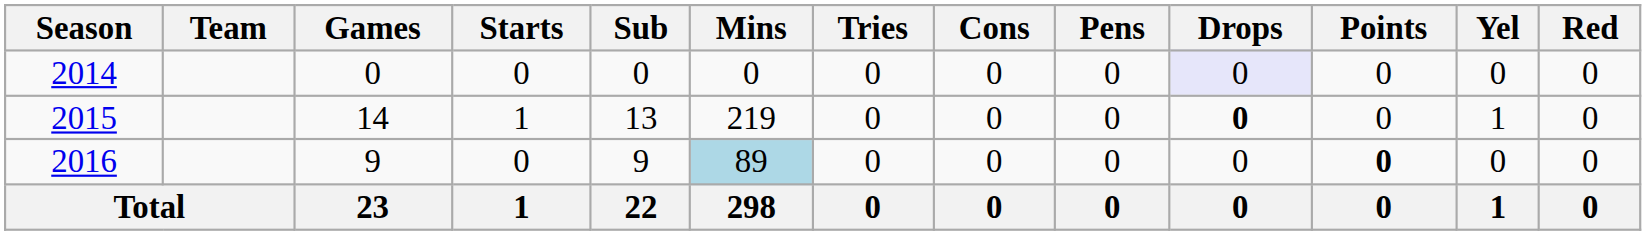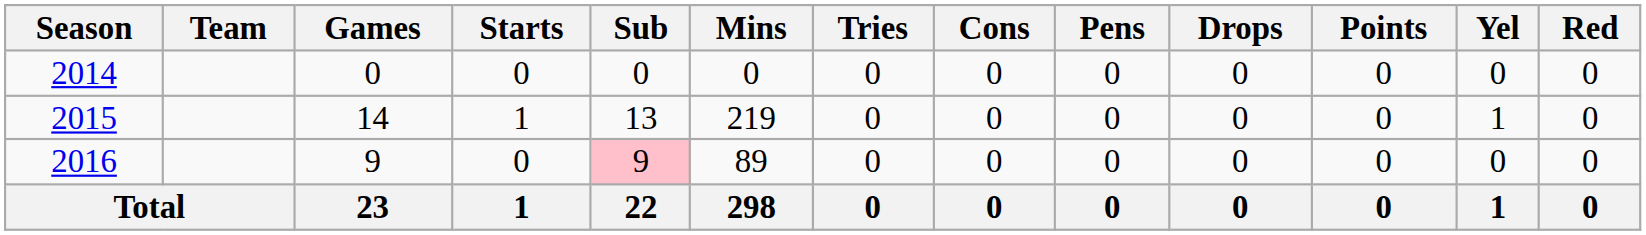(1240, 72) lavender background -> (1240, 72) no background
(1240, 117) bold -> (1240, 117) normal
(641, 161) no background -> (641, 161) pink background
(751, 161) lightblue background -> (751, 161) no background
(1384, 161) bold -> (1384, 161) normal
